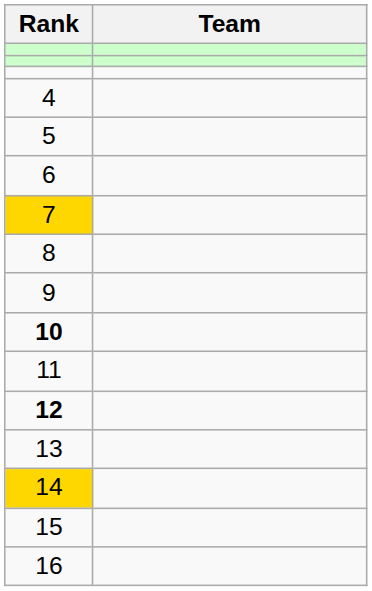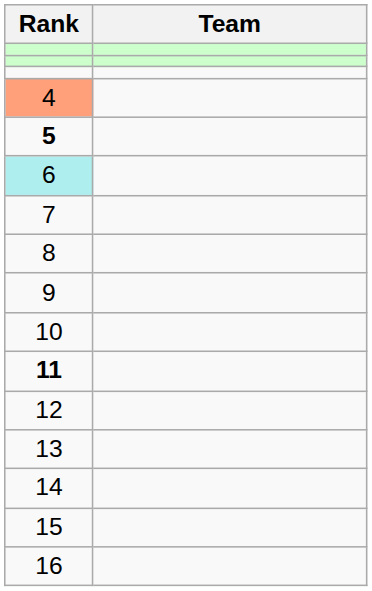(49, 97) no background -> (49, 97) lightsalmon background
(49, 136) normal -> (49, 136) bold
(49, 175) no background -> (49, 175) paleturquoise background
(49, 214) gold background -> (49, 214) no background
(49, 331) bold -> (49, 331) normal
(49, 370) normal -> (49, 370) bold
(49, 409) bold -> (49, 409) normal
(49, 487) gold background -> (49, 487) no background
